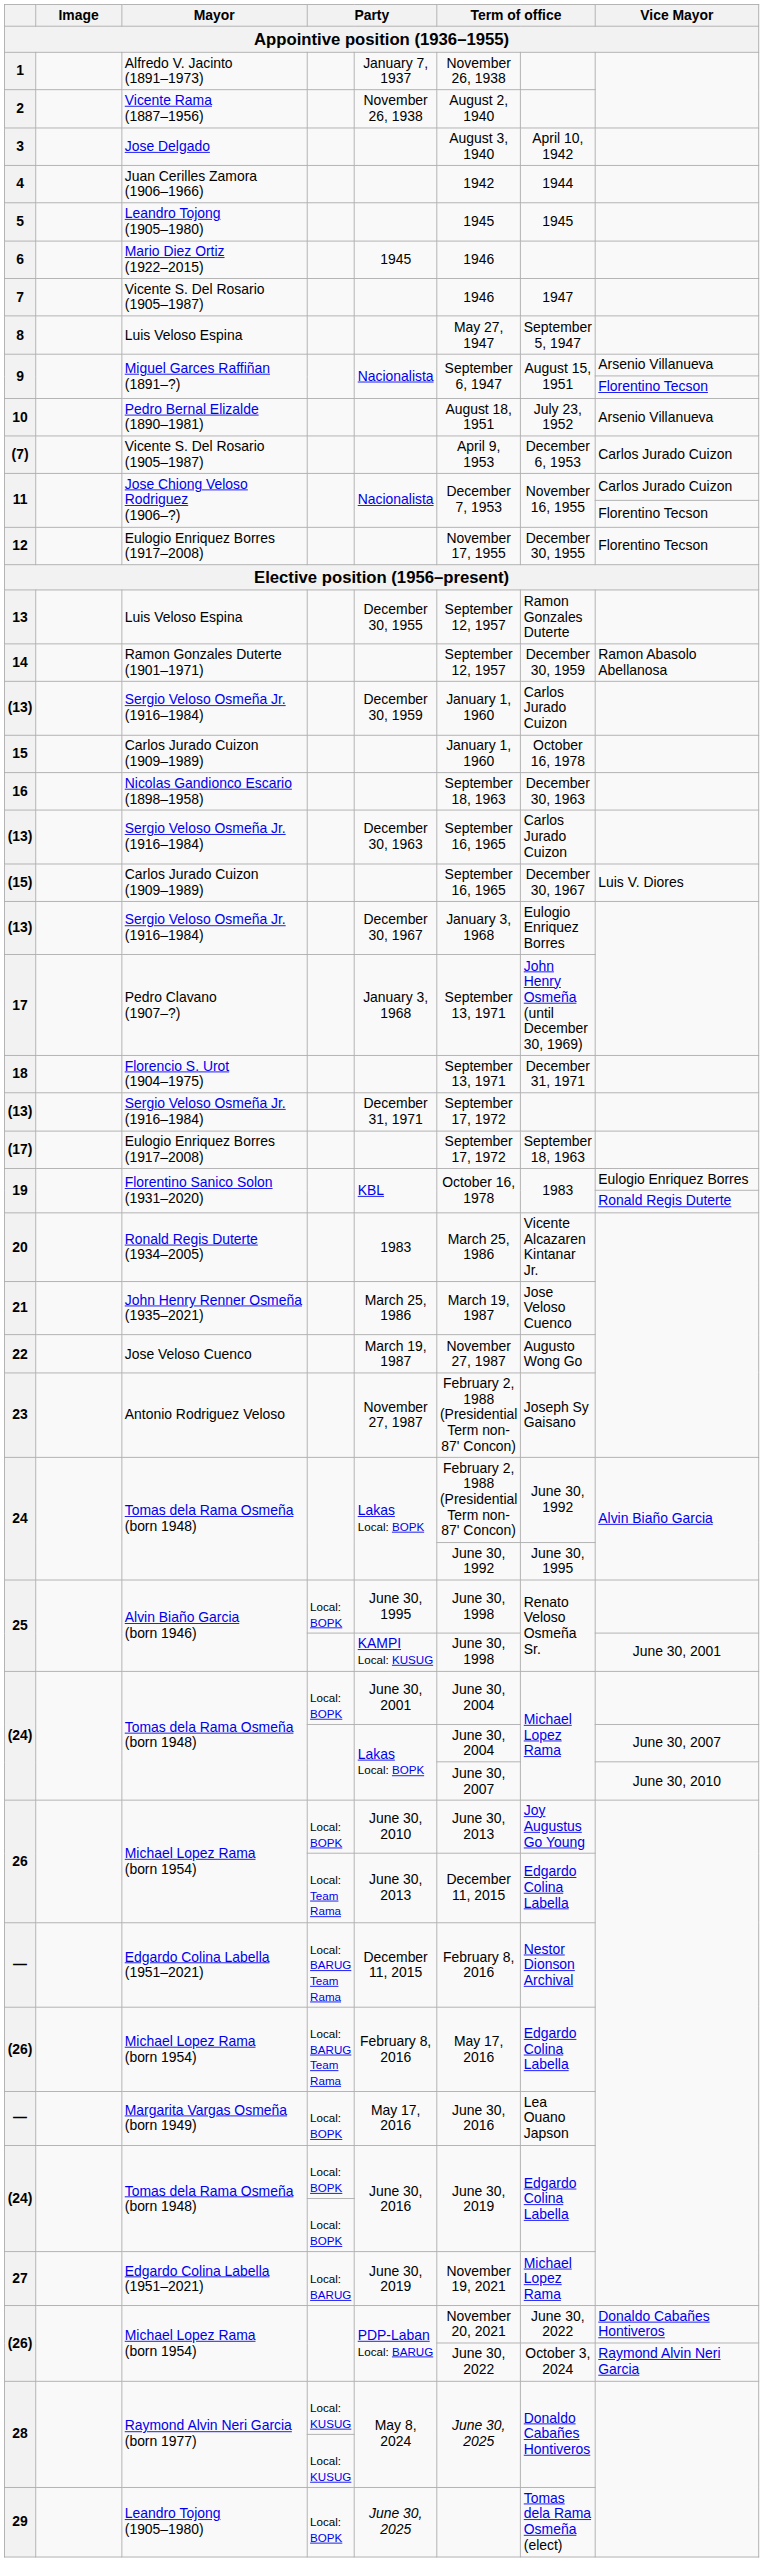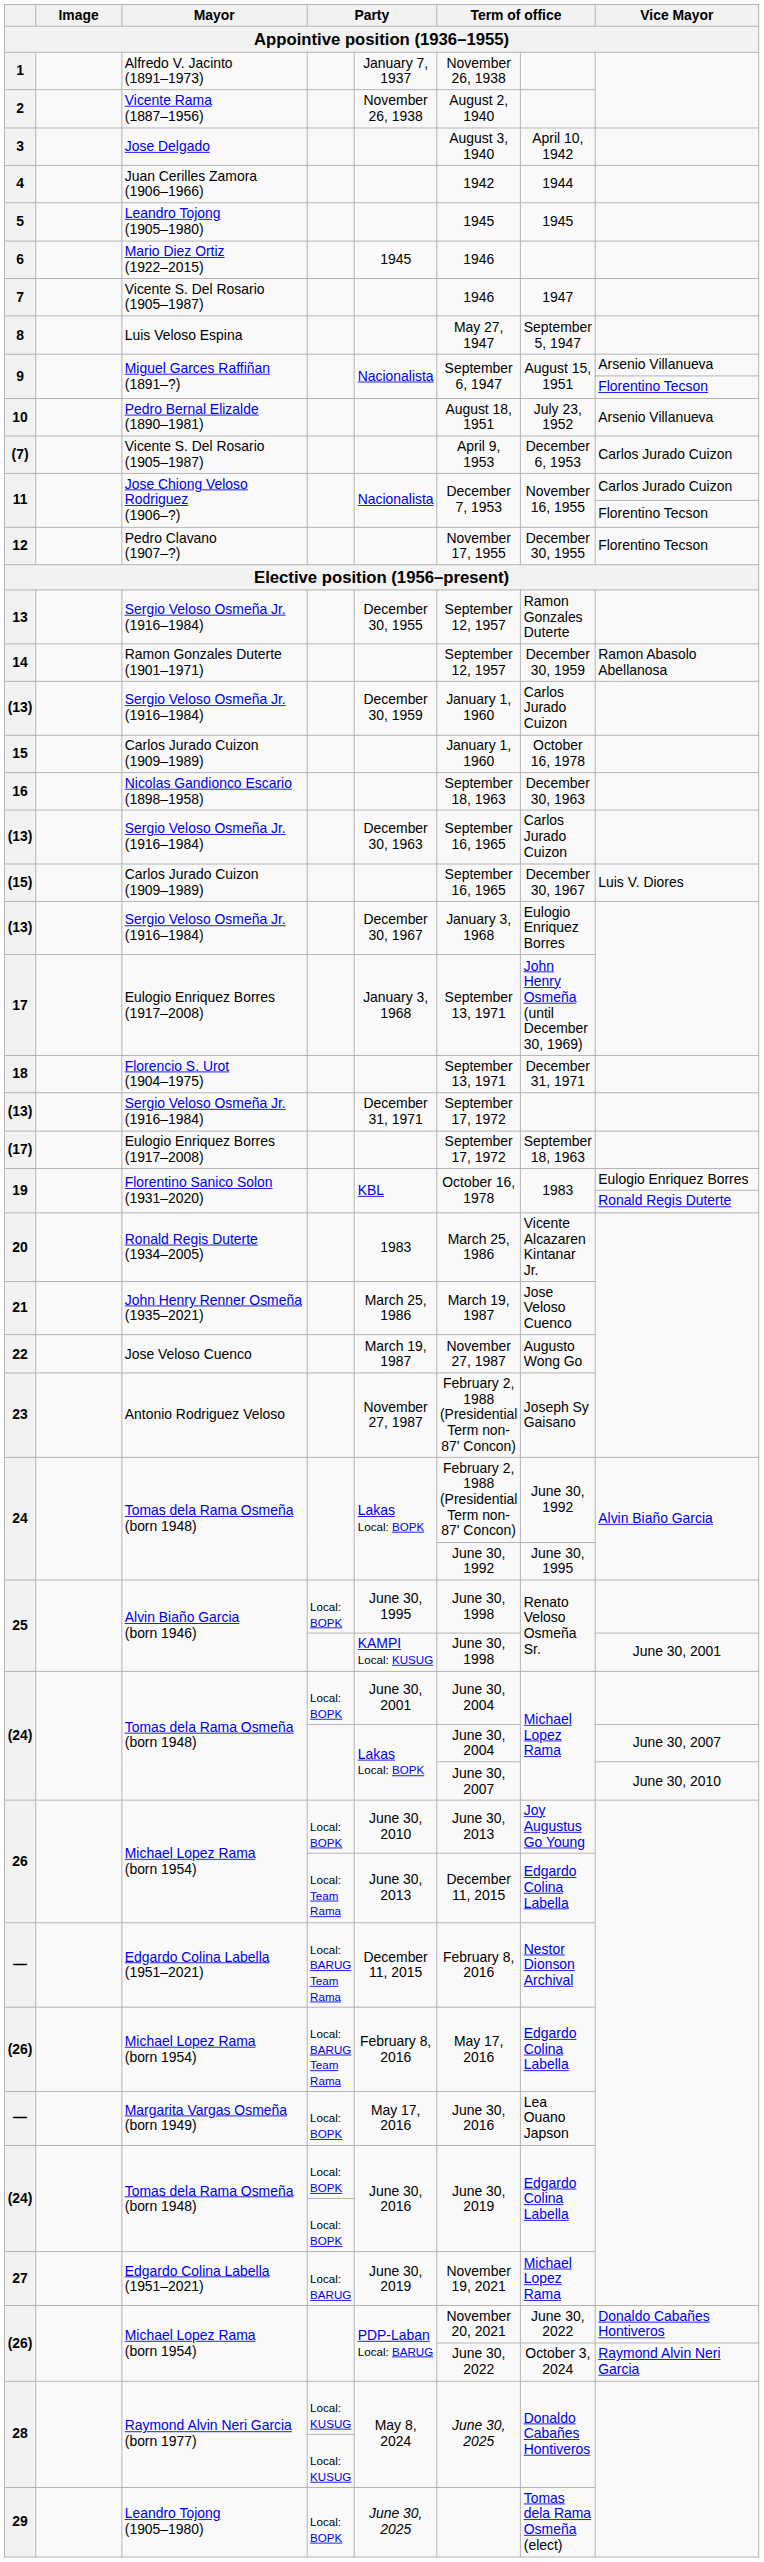(200, 545) Eulogio Enriquez Borres (1917–2008) -> (171, 545) Pedro Clavano (1907–?)
(184, 617) Luis Veloso Espina -> (205, 617) Sergio Veloso Osmeña Jr. (1916–1984)
(171, 1005) Pedro Clavano (1907–?) -> (200, 1005) Eulogio Enriquez Borres (1917–2008)
